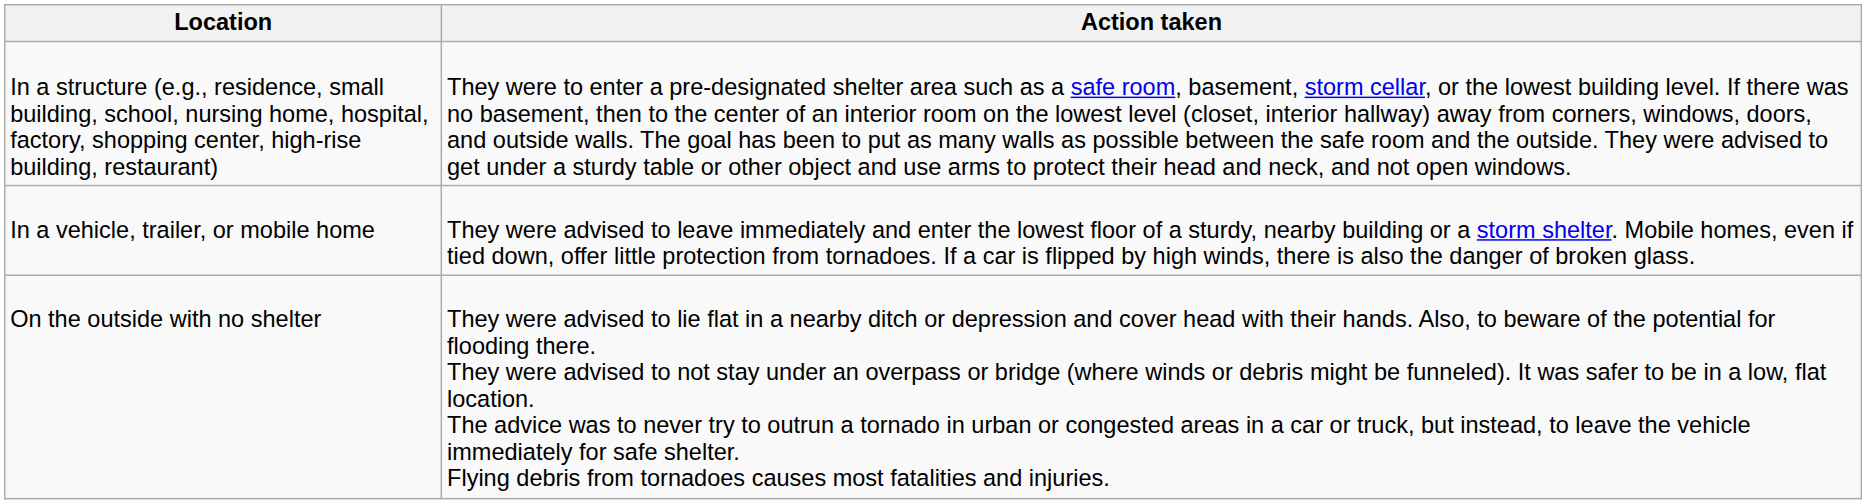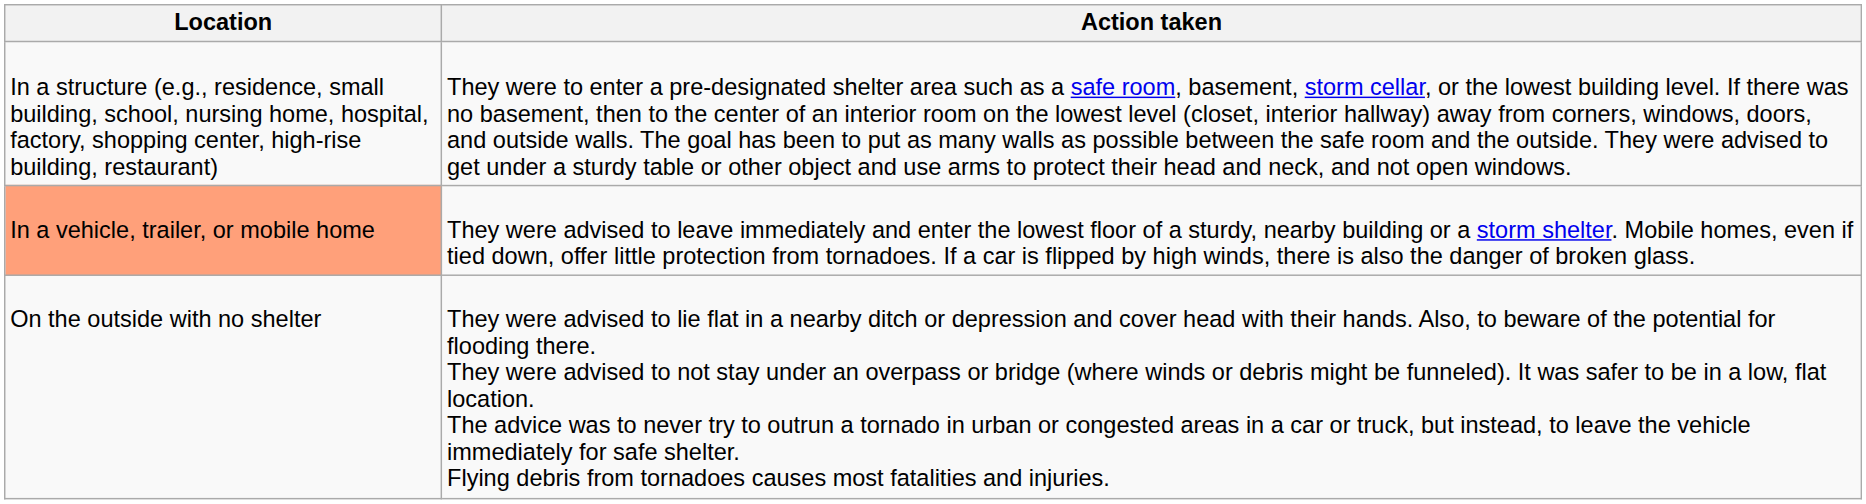(193, 230) no background -> (193, 230) lightsalmon background
